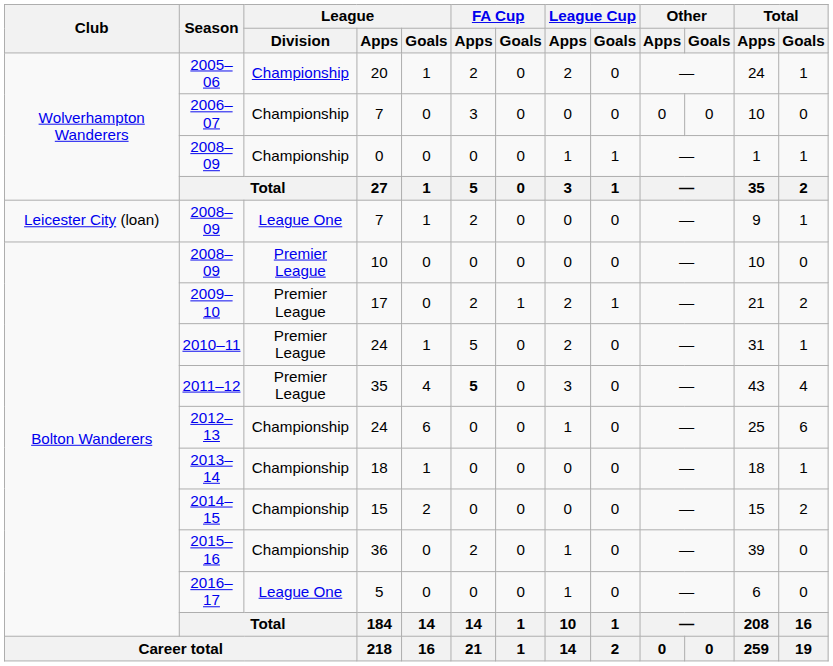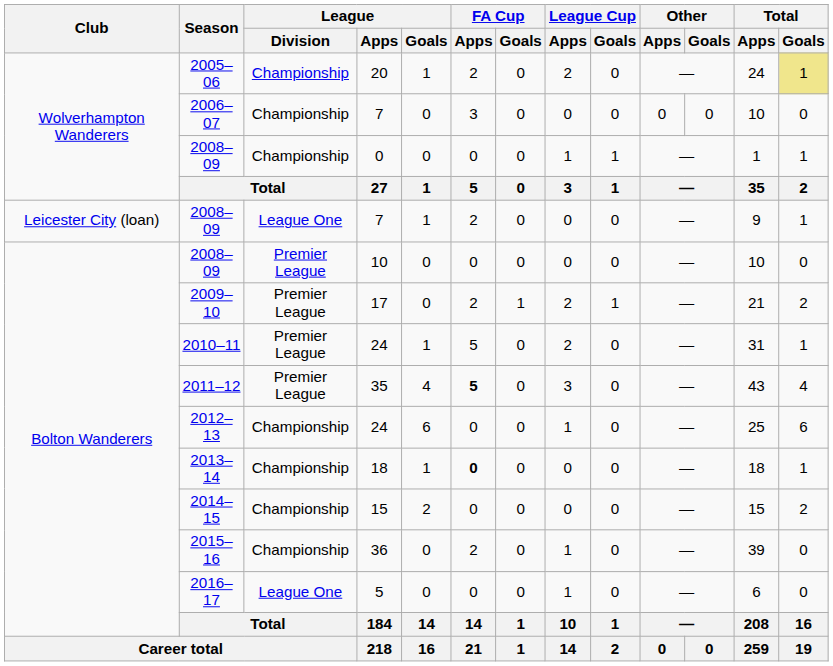(803, 73) no background -> (803, 73) khaki background
(474, 468) normal -> (474, 468) bold
